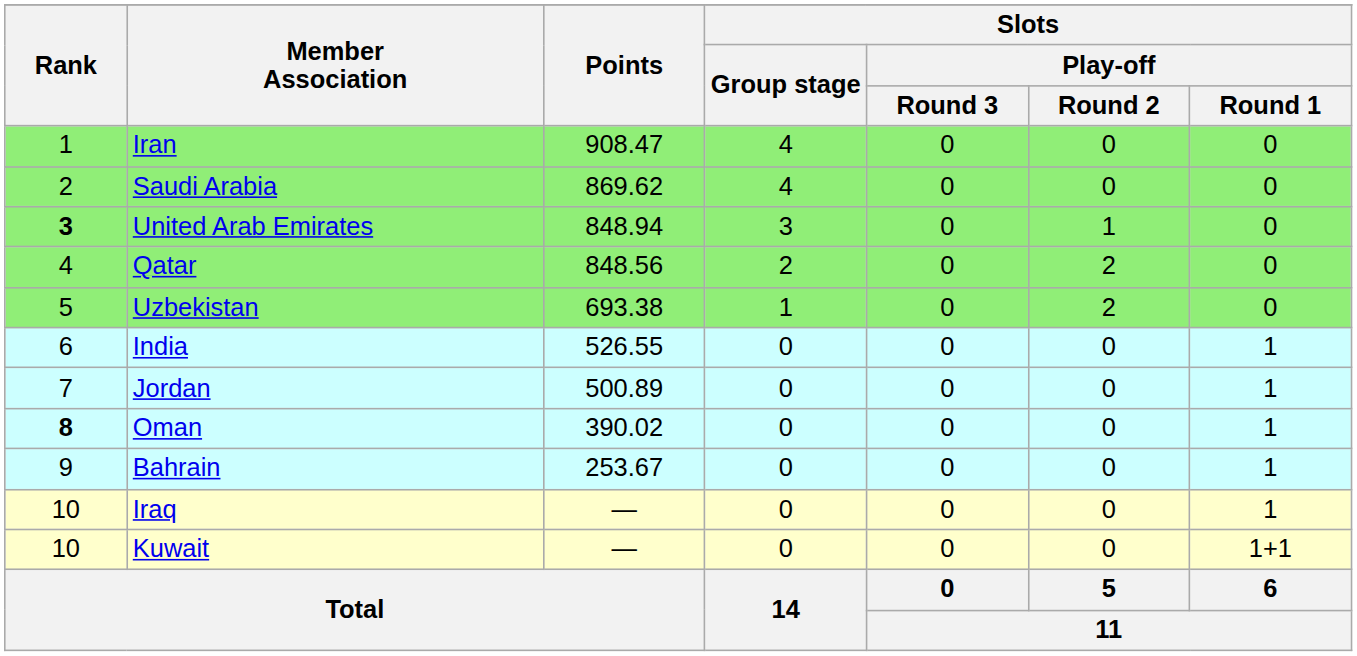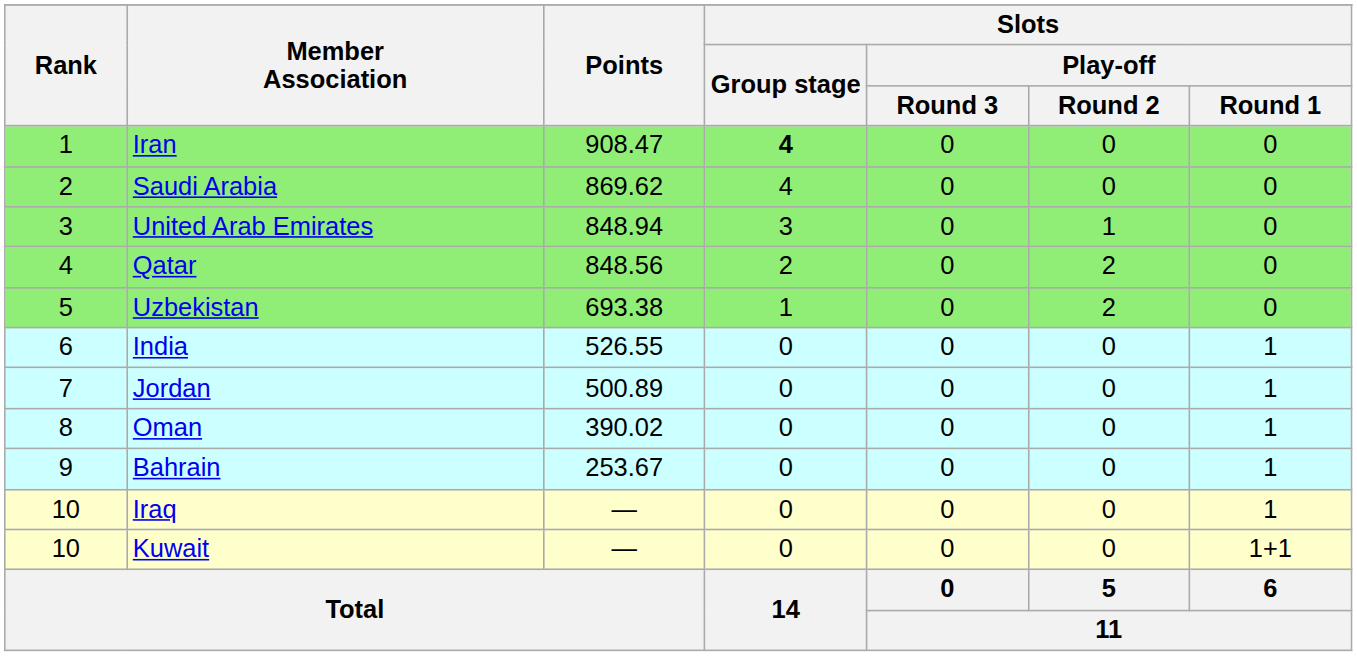(786, 145) normal -> (786, 145) bold
(66, 226) bold -> (66, 226) normal
(66, 428) bold -> (66, 428) normal
